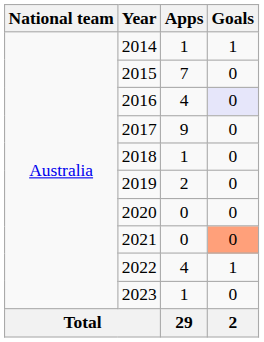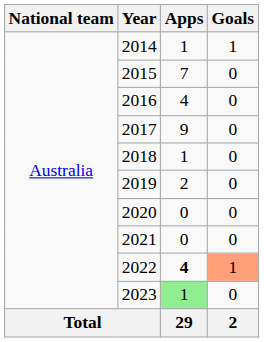(233, 101) lavender background -> (233, 101) no background
(233, 239) lightsalmon background -> (233, 239) no background
(184, 267) normal -> (184, 267) bold
(233, 267) no background -> (233, 267) lightsalmon background
(184, 294) no background -> (184, 294) lightgreen background
